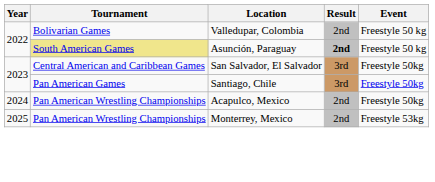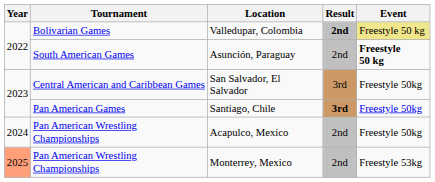(341, 31) normal -> (340, 31) bold
(393, 31) no background -> (392, 31) khaki background
(84, 48) khaki background -> (84, 54) no background
(341, 48) bold -> (340, 54) normal
(393, 48) normal -> (380, 54) bold
(341, 83) normal -> (340, 108) bold
(17, 118) no background -> (17, 162) lightsalmon background
